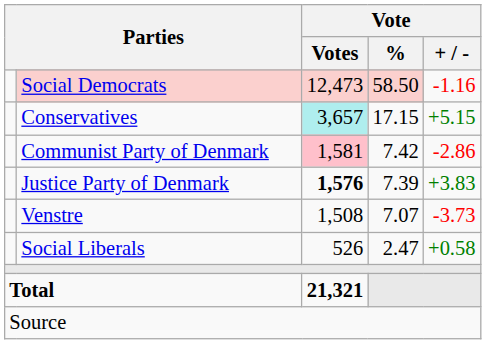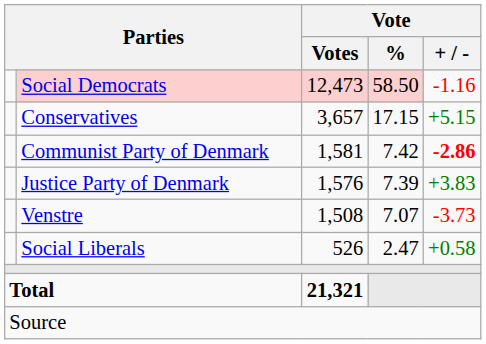(340, 118) paleturquoise background -> (340, 118) no background
(340, 150) pink background -> (340, 150) no background
(454, 150) normal -> (454, 150) bold
(340, 183) bold -> (340, 183) normal
